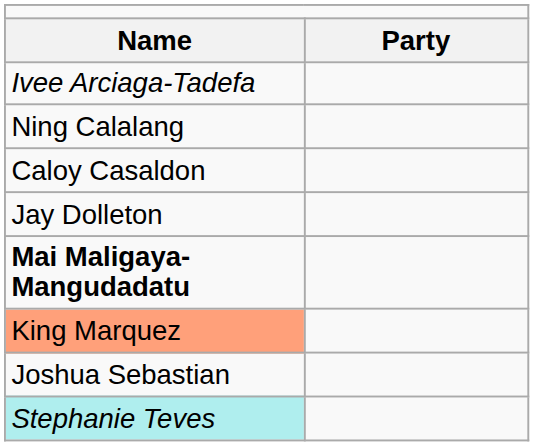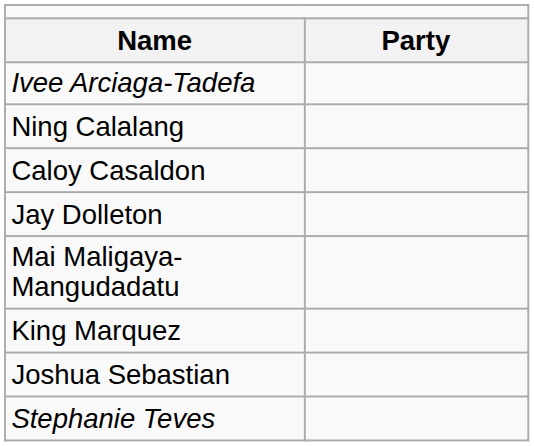(101, 273) bold -> (97, 273) normal
(96, 331) lightsalmon background -> (96, 331) no background
(113, 418) paleturquoise background -> (113, 418) no background
